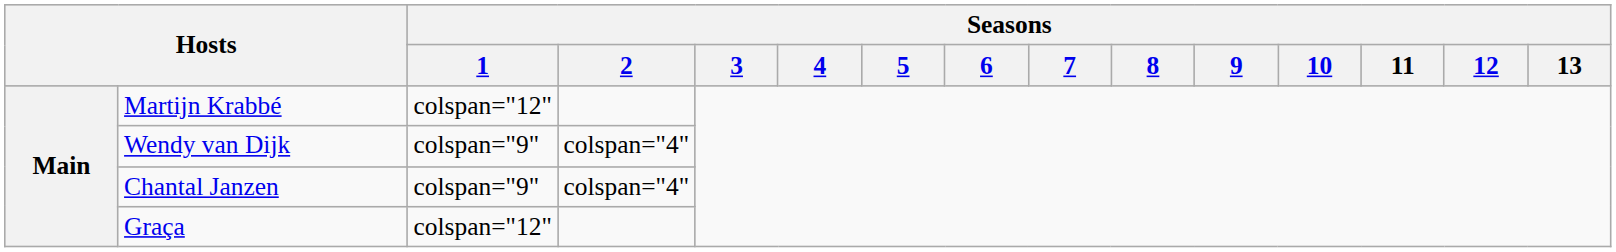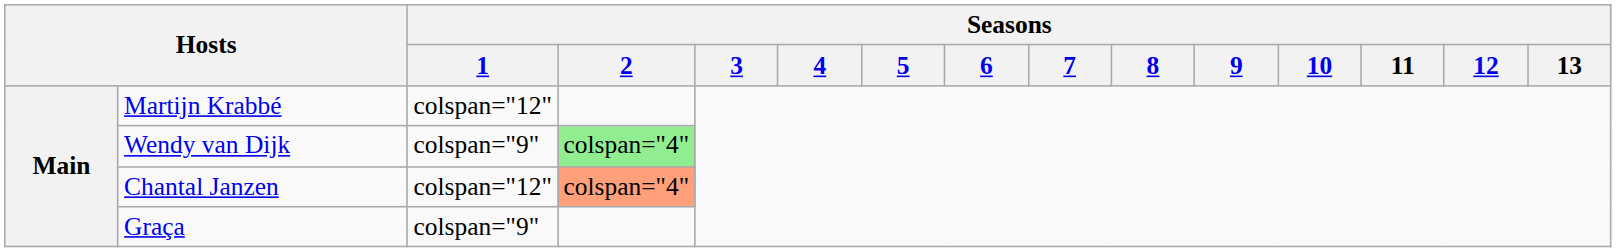(626, 145) no background -> (626, 145) lightgreen background
(476, 186) colspan="9" -> (483, 186) colspan="12"
(626, 186) no background -> (626, 186) lightsalmon background
(483, 226) colspan="12" -> (476, 226) colspan="9"
